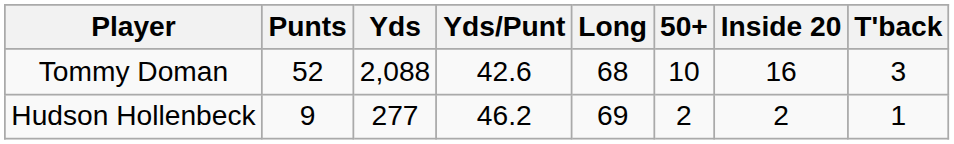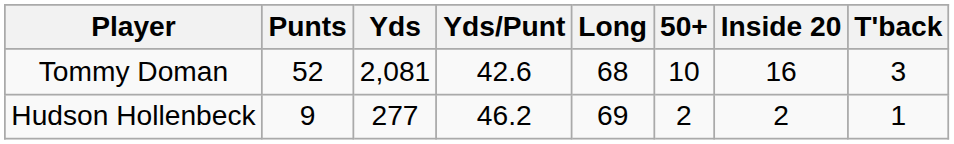(395, 71) 2,088 -> (395, 71) 2,081
